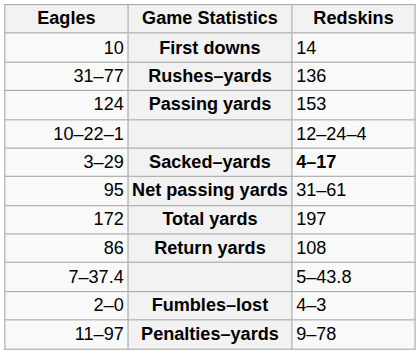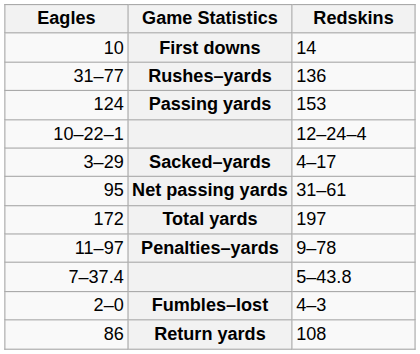(316, 162) bold -> (316, 162) normal
rows swapped: (114, 248) <-> (99, 334)
